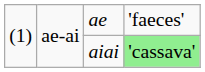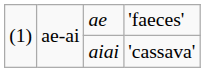(162, 51) lightgreen background -> (162, 51) no background
